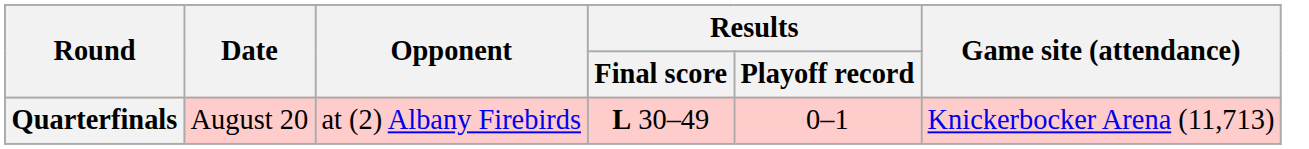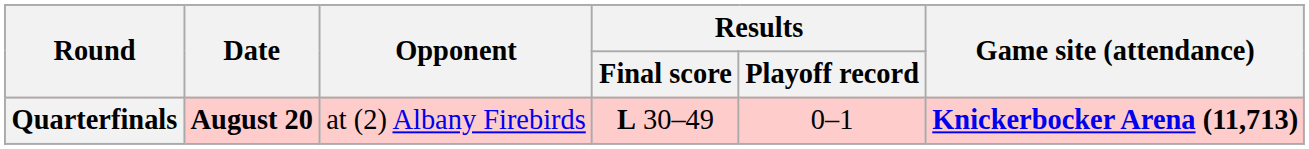(249, 119) normal -> (252, 119) bold
(1101, 119) normal -> (1115, 119) bold
